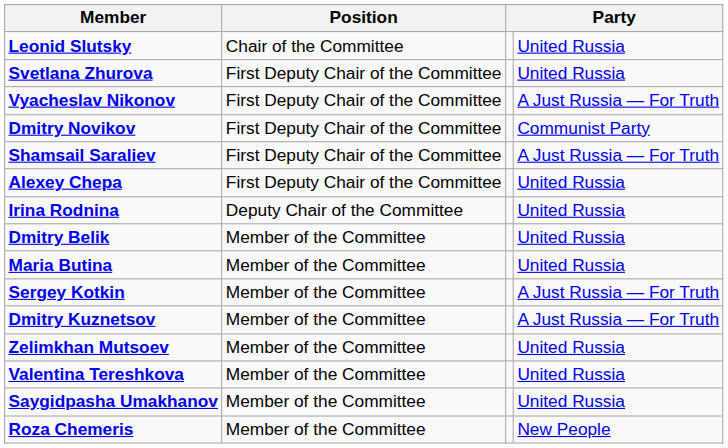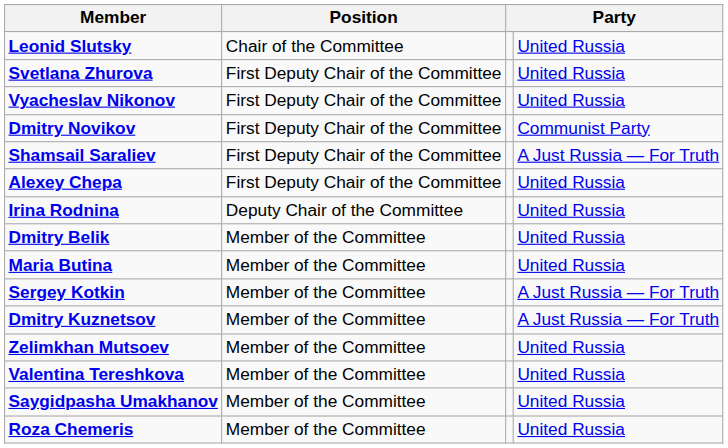(618, 100) A Just Russia — For Truth -> (571, 100) United Russia
(564, 429) New People -> (571, 429) United Russia
